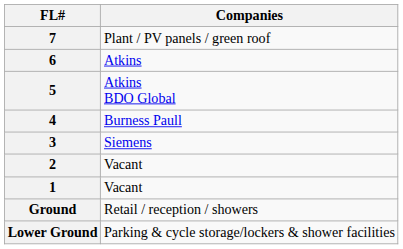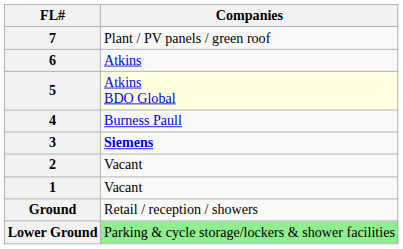(140, 90) no background -> (140, 90) lightyellow background
(128, 143) normal -> (129, 143) bold
(249, 232) no background -> (249, 232) lightgreen background
